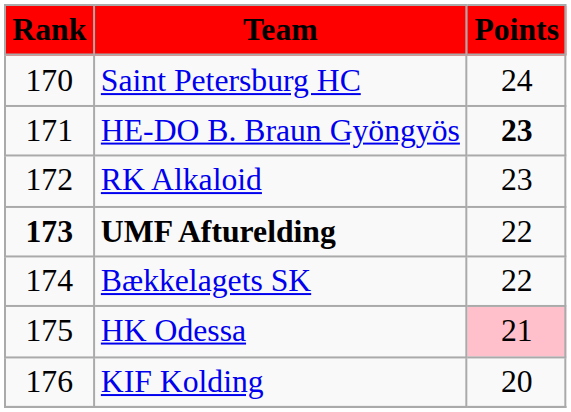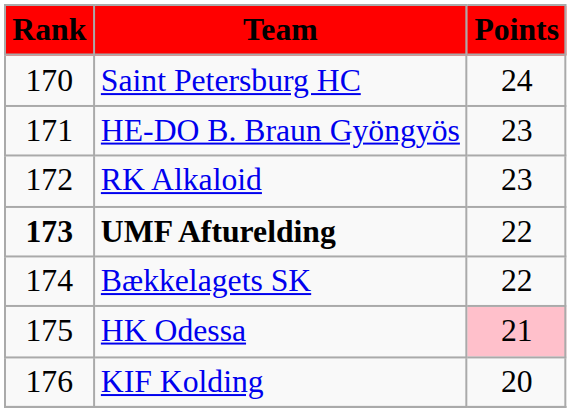(517, 130) bold -> (517, 130) normal
